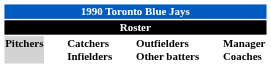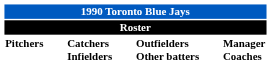(24, 43) lightgrey background -> (24, 43) no background
